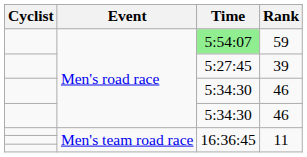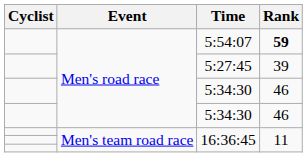(228, 41) lightgreen background -> (228, 41) no background
(281, 41) normal -> (281, 41) bold
